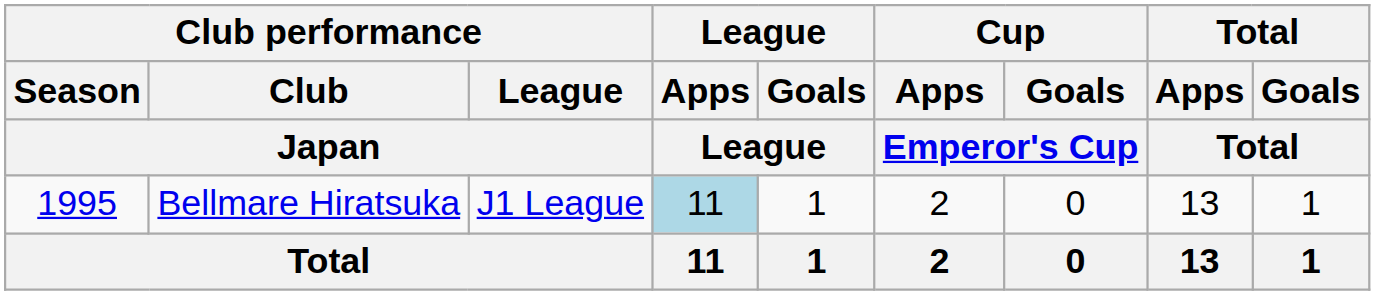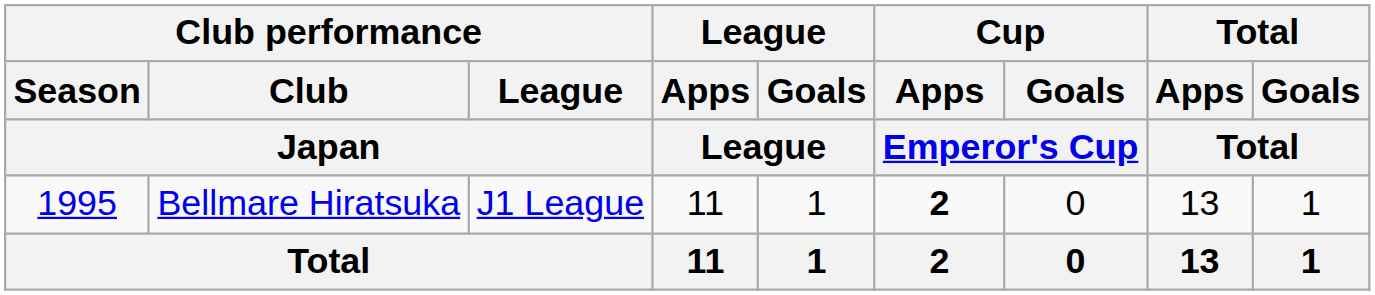(705, 203) lightblue background -> (705, 203) no background
(940, 203) normal -> (940, 203) bold
